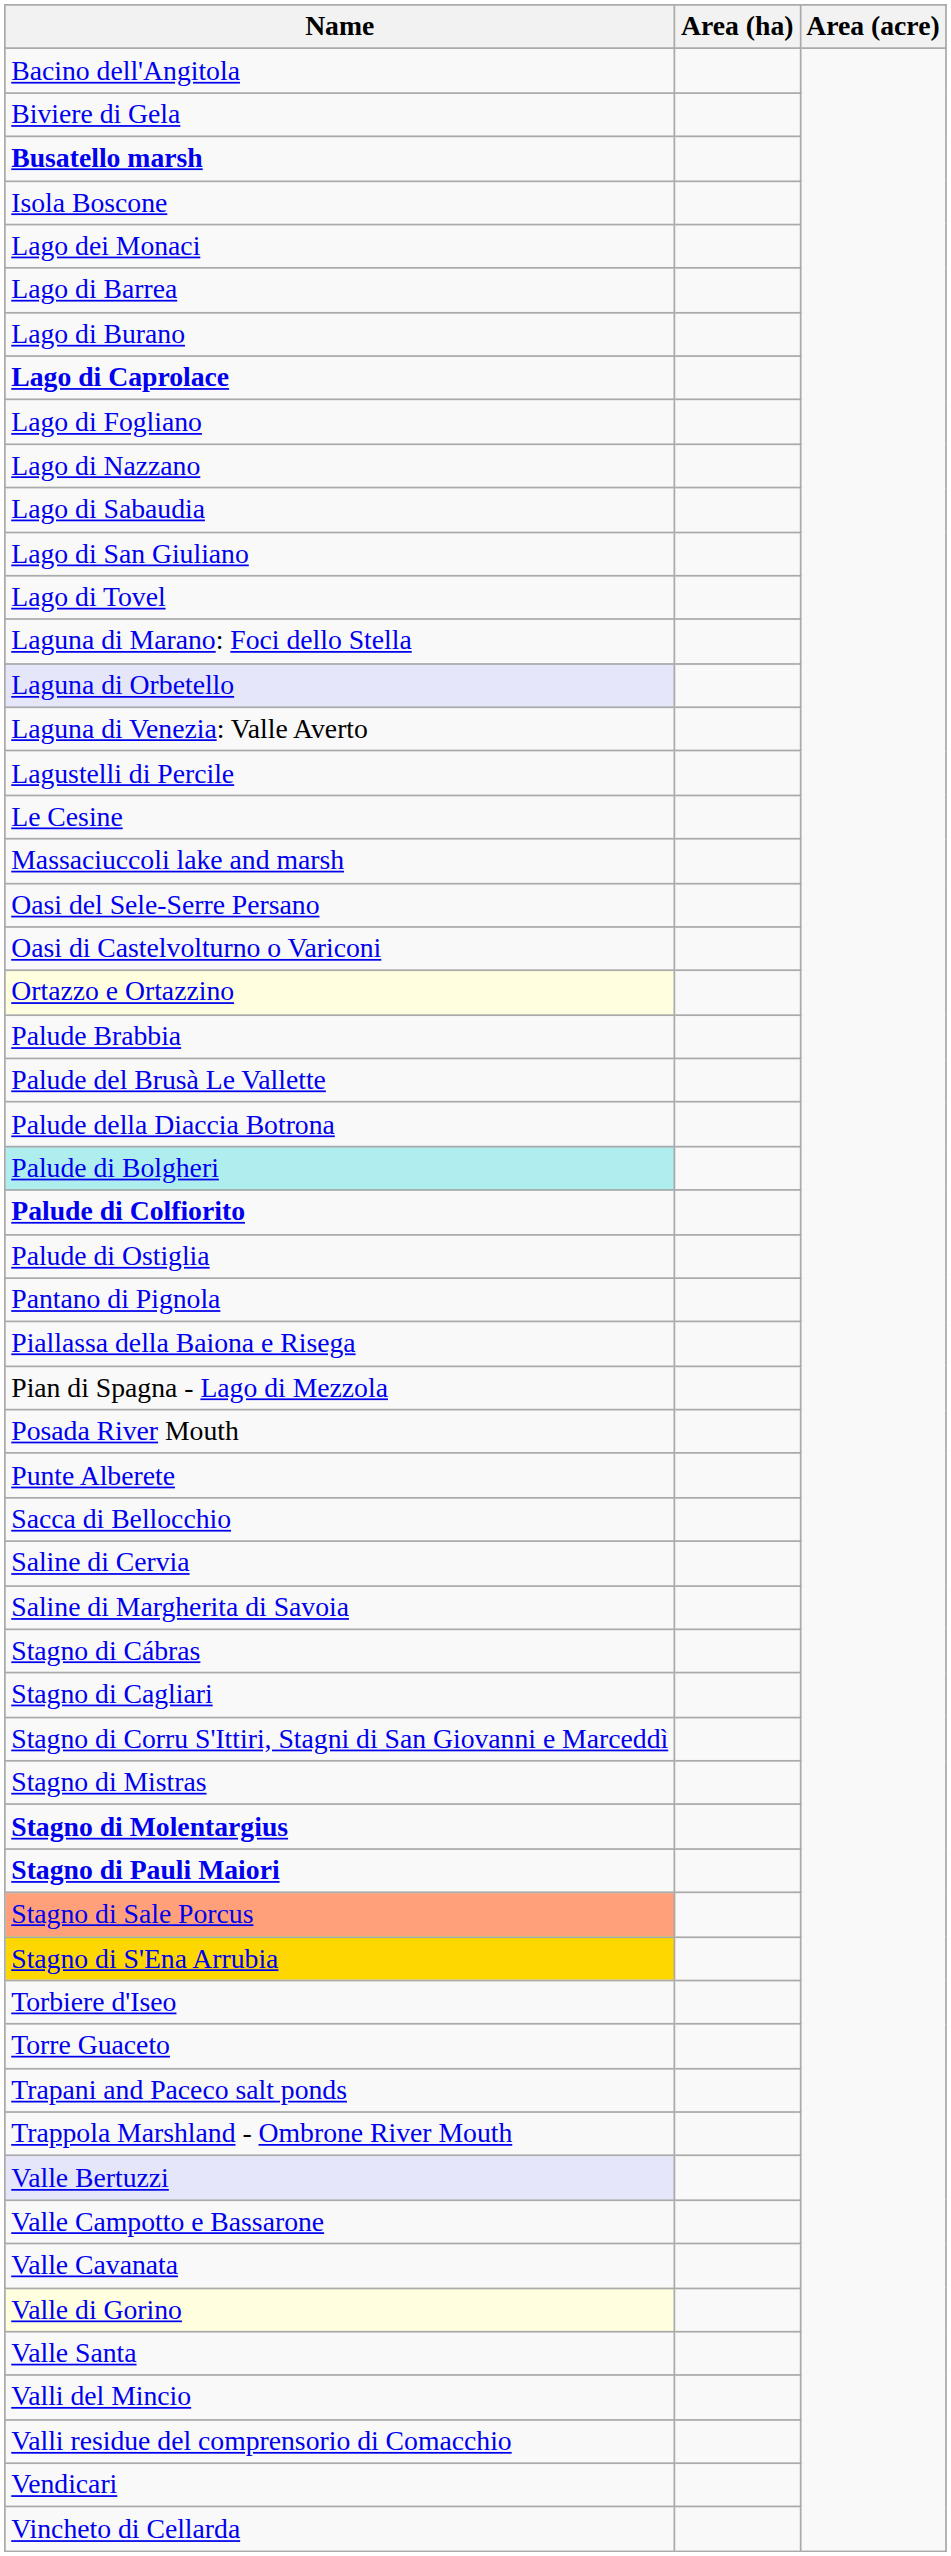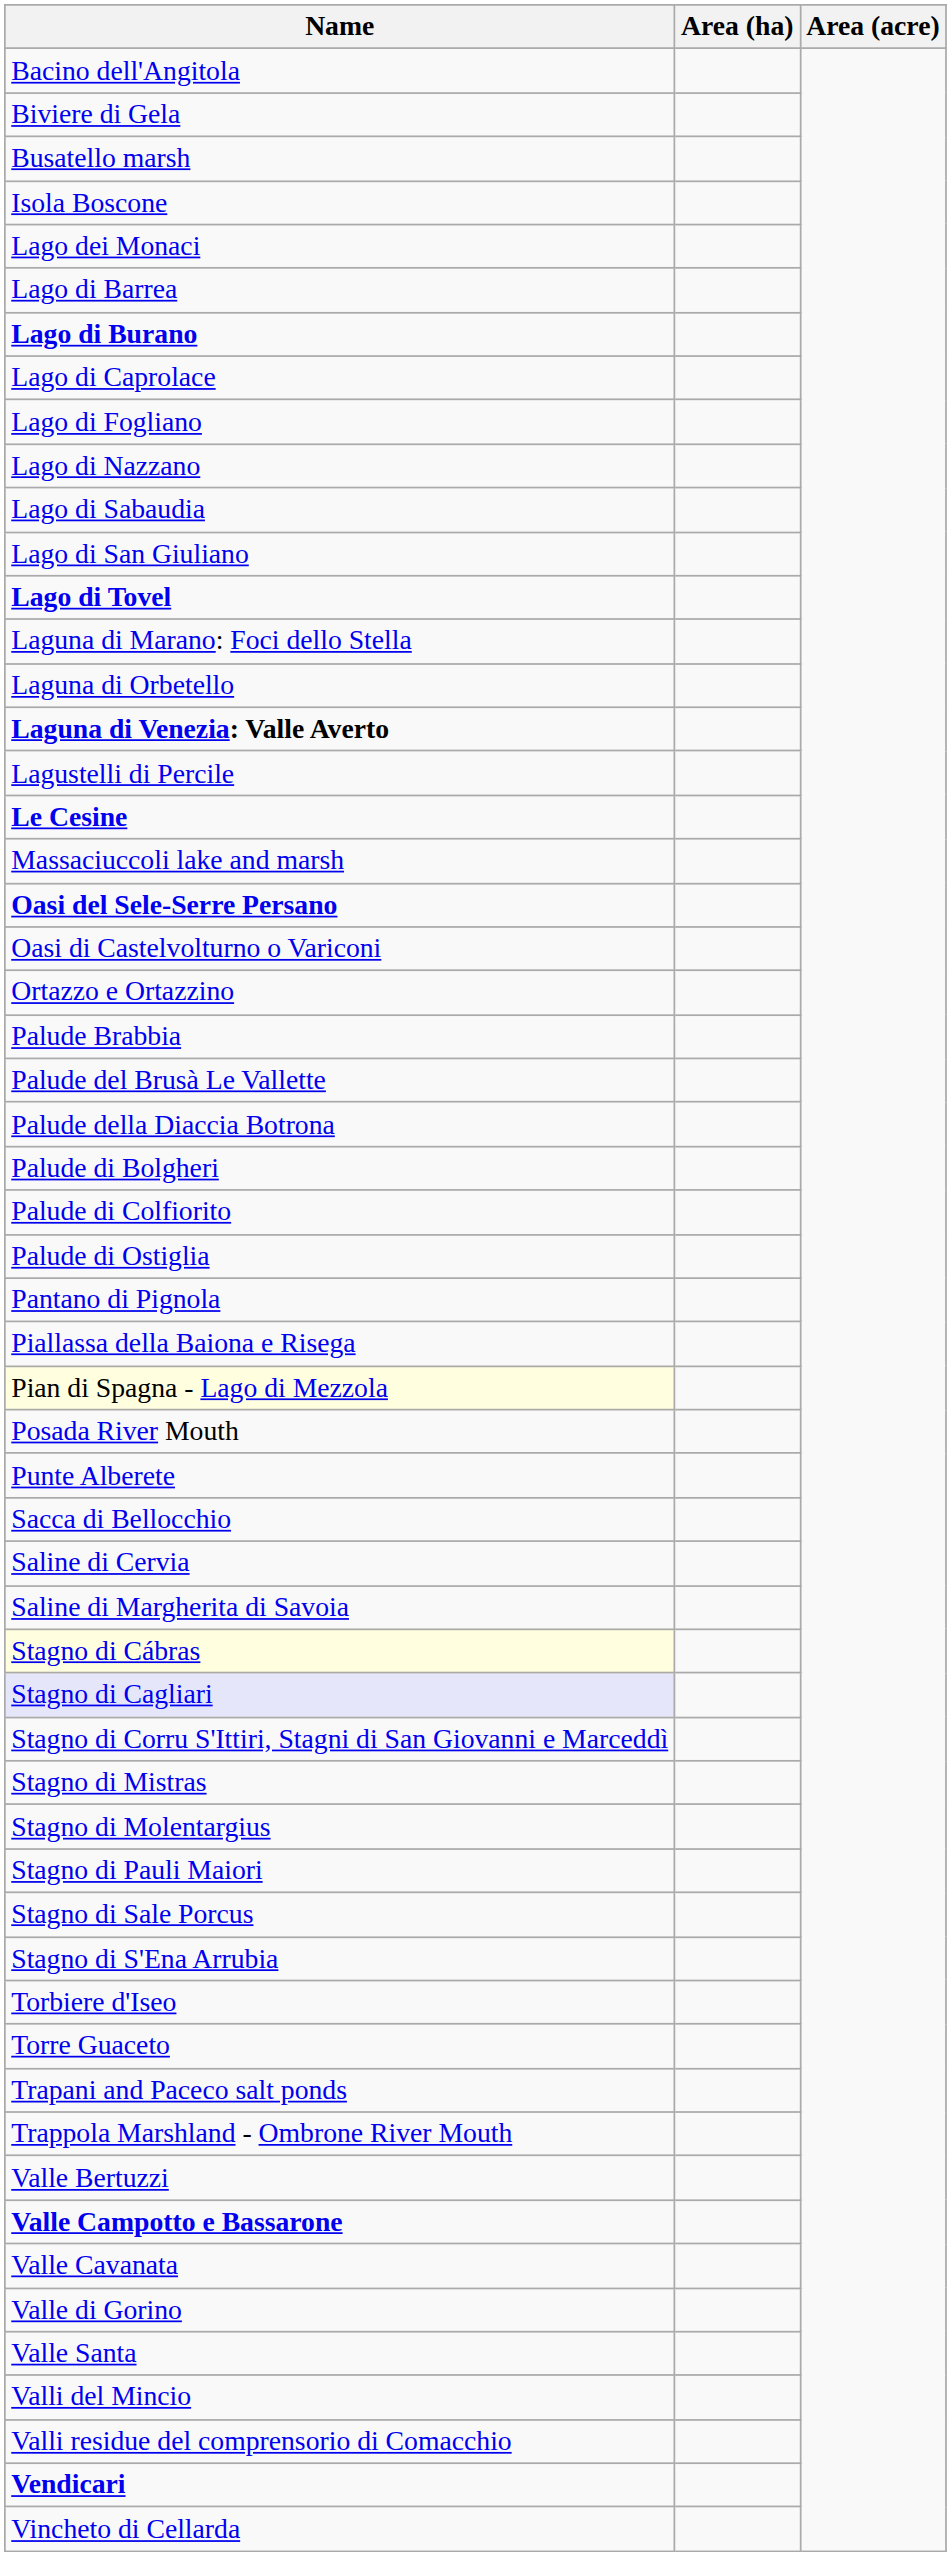(107, 158) bold -> (101, 158) normal
(98, 333) normal -> (104, 333) bold
(120, 377) bold -> (113, 377) normal
(88, 597) normal -> (91, 597) bold
(123, 684) lavender background -> (123, 684) no background
(190, 728) normal -> (200, 728) bold
(67, 816) normal -> (69, 816) bold
(165, 904) normal -> (174, 904) bold
(123, 992) lightyellow background -> (123, 992) no background
(115, 1167) paleturquoise background -> (115, 1167) no background
(128, 1211) bold -> (121, 1211) normal
(200, 1387) no background -> (200, 1387) lightyellow background
(106, 1650) no background -> (106, 1650) lightyellow background
(112, 1694) no background -> (112, 1694) lavender background
(150, 1826) bold -> (141, 1826) normal
(145, 1870) bold -> (137, 1870) normal
(132, 1914) lightsalmon background -> (132, 1914) no background
(145, 1957) gold background -> (145, 1957) no background
(90, 2177) lavender background -> (90, 2177) no background
(168, 2221) normal -> (177, 2221) bold
(97, 2309) lightyellow background -> (97, 2309) no background
(64, 2484) normal -> (68, 2484) bold
